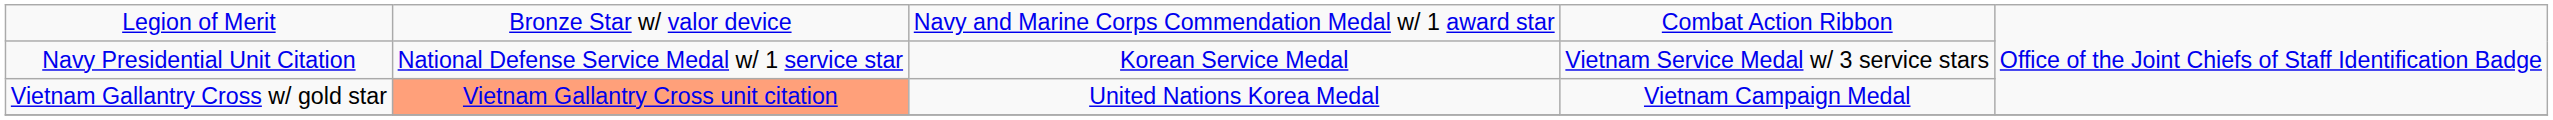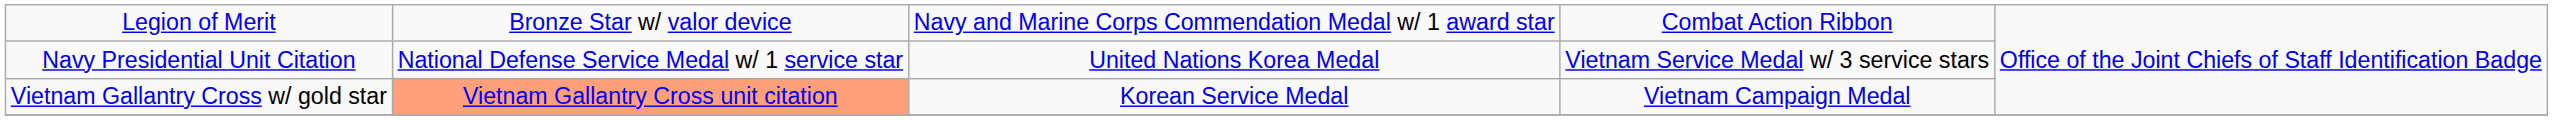(1234, 59) Korean Service Medal -> (1234, 59) United Nations Korea Medal
(1234, 96) United Nations Korea Medal -> (1234, 96) Korean Service Medal
